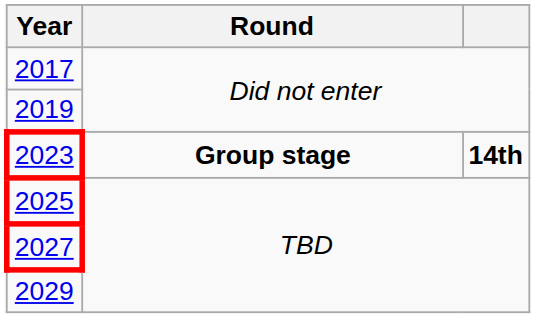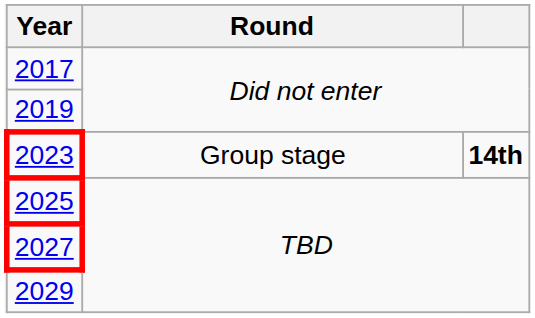(273, 156) bold -> (273, 156) normal
